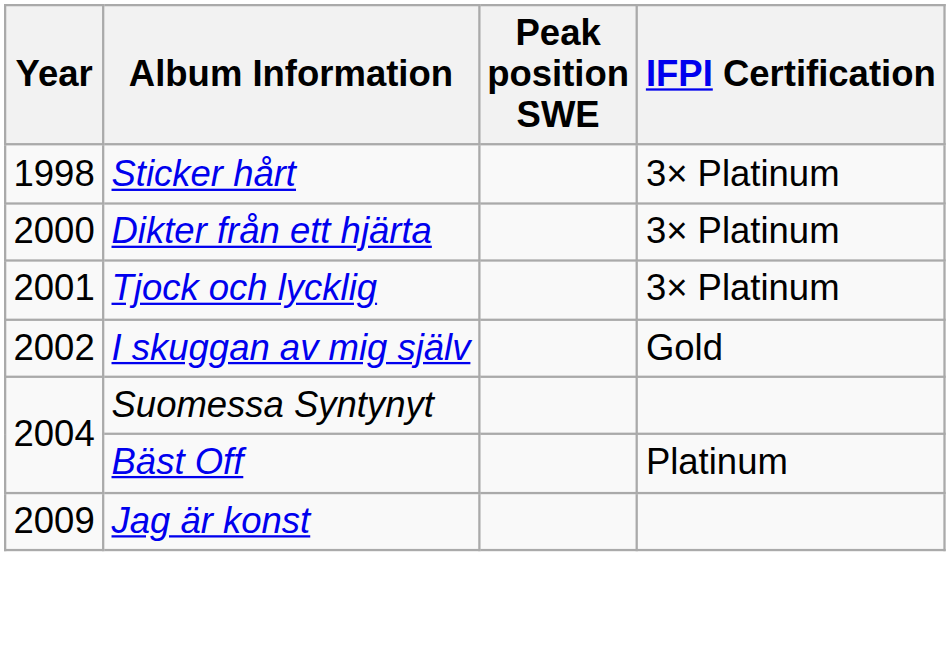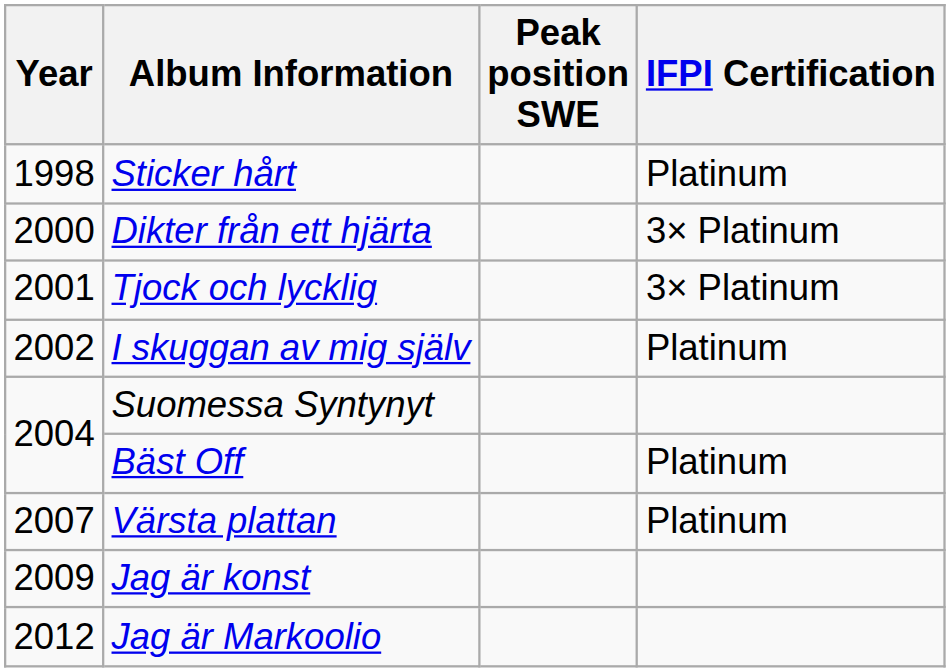(743, 173) 3× Platinum -> (717, 173) Platinum
(684, 346) Gold -> (717, 346) Platinum
+ row: (224, 520)
+ row: (246, 636)
